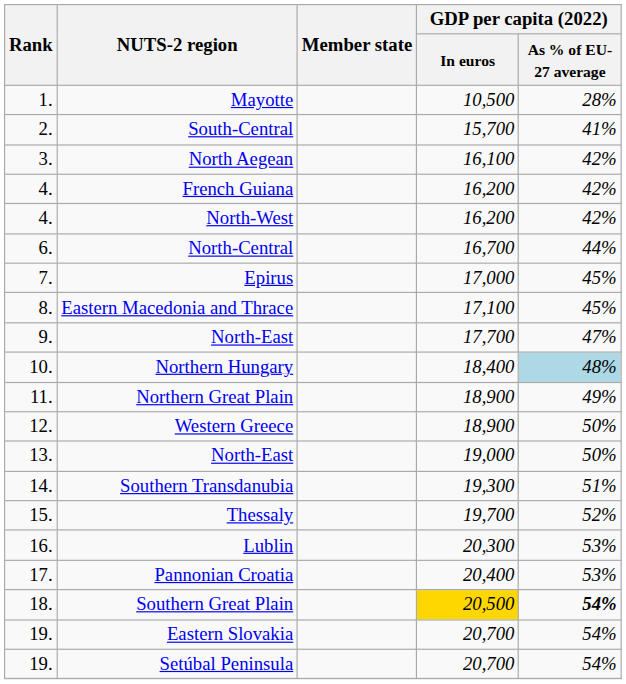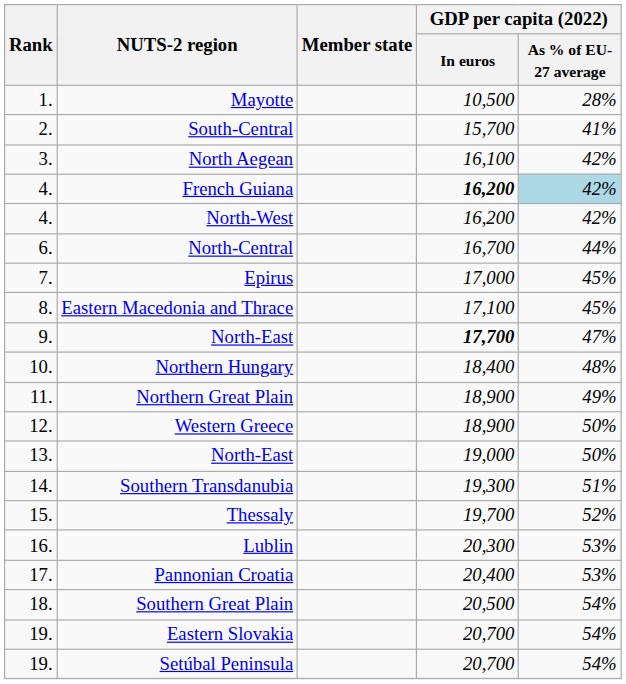(489, 188) normal -> (489, 188) bold
(600, 188) no background -> (600, 188) lightblue background
(489, 337) normal -> (489, 337) bold
(600, 366) lightblue background -> (600, 366) no background
(489, 604) gold background -> (489, 604) no background
(600, 604) bold -> (600, 604) normal
